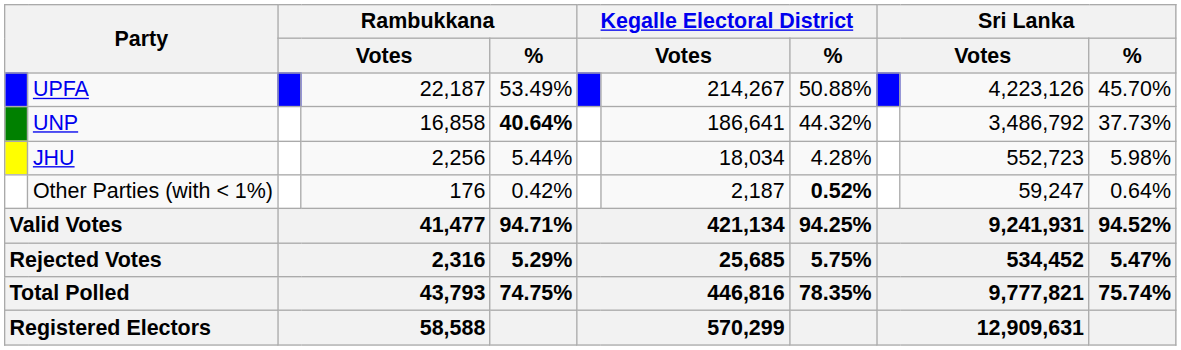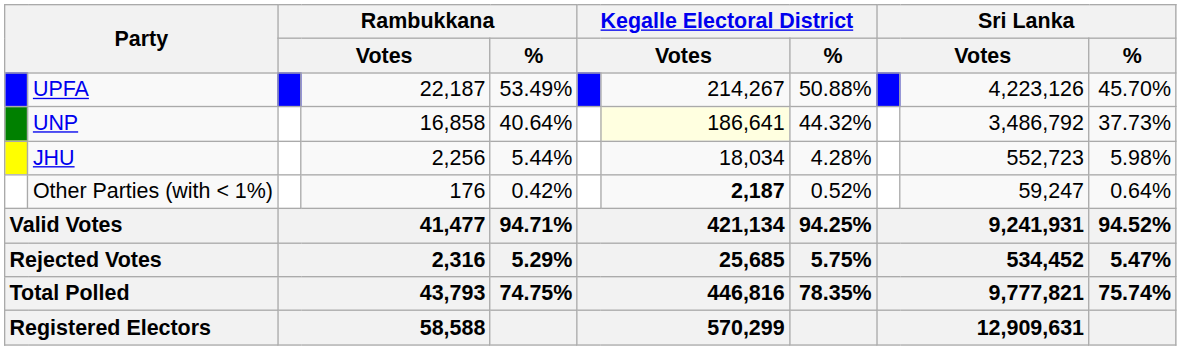(536, 123) bold -> (536, 123) normal
(746, 123) no background -> (746, 123) lightyellow background
(758, 191) normal -> (758, 191) bold
(841, 191) bold -> (841, 191) normal
